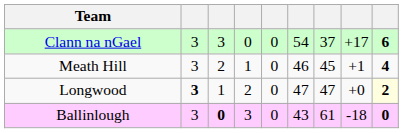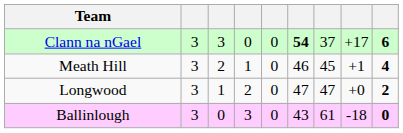(301, 41) normal -> (301, 41) bold
(195, 90) bold -> (195, 90) normal
(385, 90) lightyellow background -> (385, 90) no background
(221, 115) bold -> (221, 115) normal
